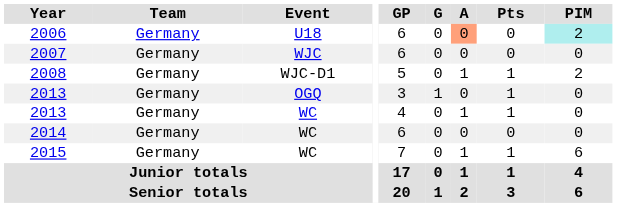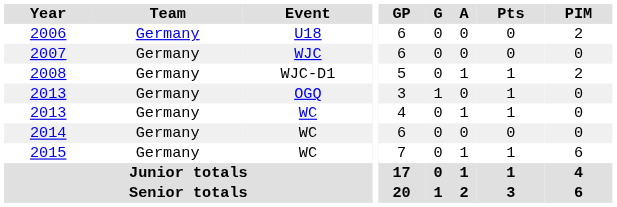(464, 34) lightsalmon background -> (464, 34) no background
(579, 34) paleturquoise background -> (579, 34) no background
